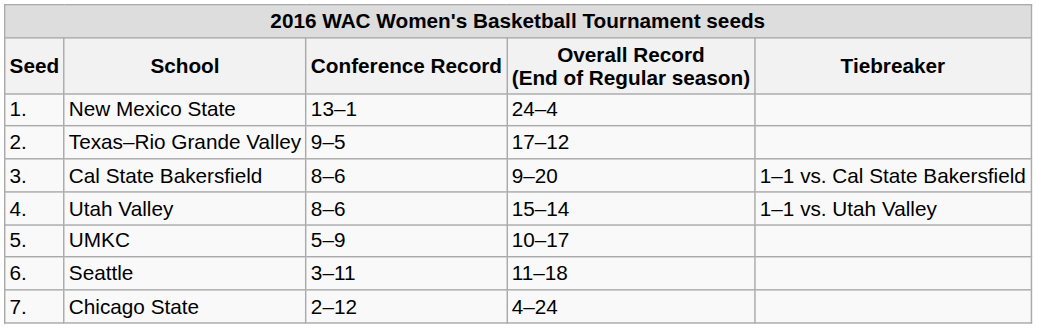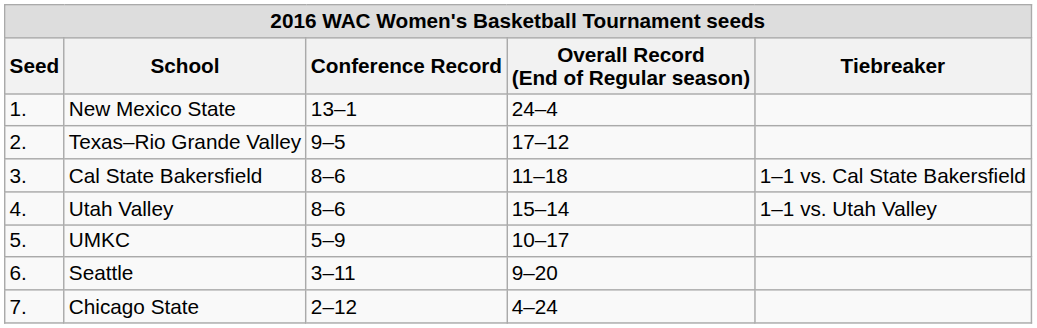(535, 176) 9–20 -> (540, 176) 11–18
(540, 274) 11–18 -> (535, 274) 9–20
